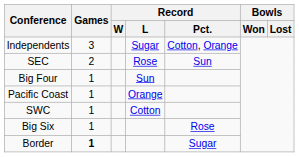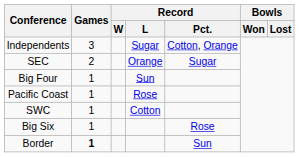(145, 62) Rose -> (145, 62) Orange
(203, 62) Sun -> (203, 62) Sugar
(145, 95) Orange -> (145, 95) Rose
(203, 144) Sugar -> (203, 144) Sun
